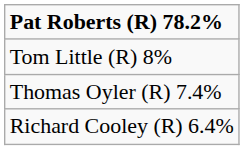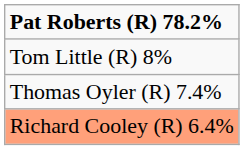(122, 126) no background -> (122, 126) lightsalmon background
